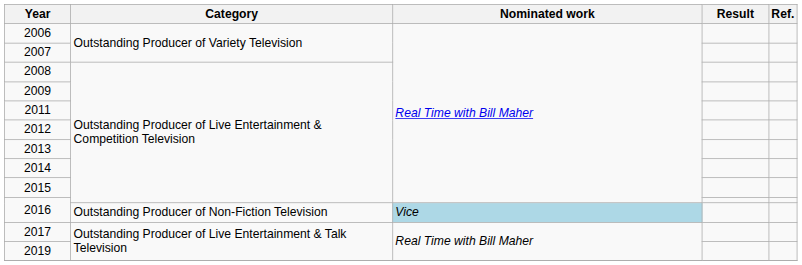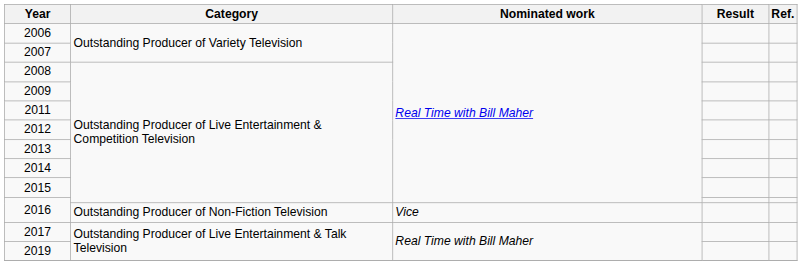(407, 212) lightblue background -> (407, 212) no background
